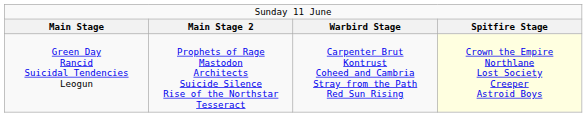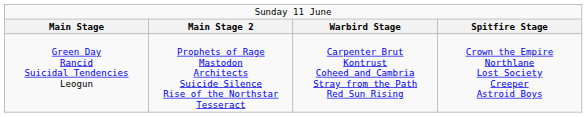(510, 73) lightyellow background -> (510, 73) no background
